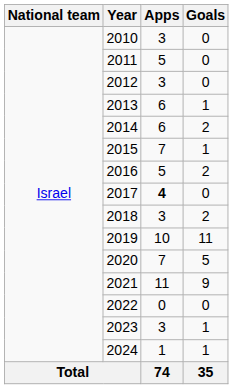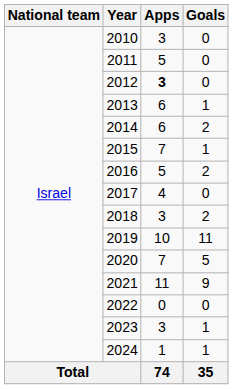(162, 82) normal -> (162, 82) bold
(162, 194) bold -> (162, 194) normal
